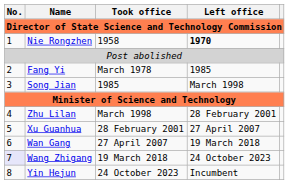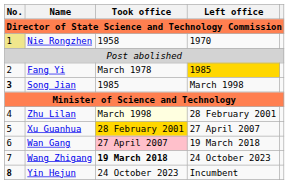(9, 41) no background -> (9, 41) khaki background
(200, 41) bold -> (200, 41) normal
(200, 70) no background -> (200, 70) gold background
(9, 85) normal -> (9, 85) bold
(125, 114) no background -> (125, 114) lightyellow background
(141, 129) no background -> (141, 129) gold background
(133, 143) no background -> (133, 143) pink background
(9, 158) lavender background -> (9, 158) no background
(133, 158) normal -> (133, 158) bold
(9, 172) normal -> (9, 172) bold
